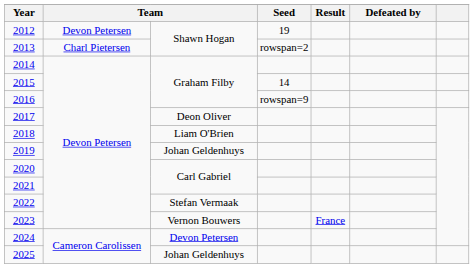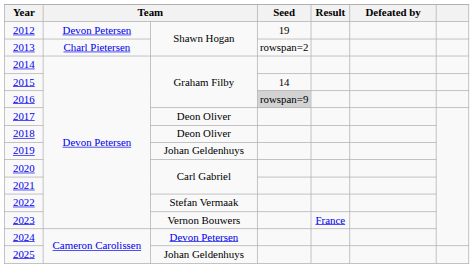(284, 99) no background -> (284, 99) lightgrey background
(204, 133) Liam O'Brien -> (204, 133) Deon Oliver
